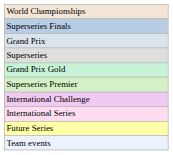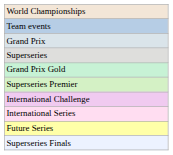(39, 25) Superseries Finals -> (29, 25) Team events
(29, 142) Team events -> (39, 142) Superseries Finals
